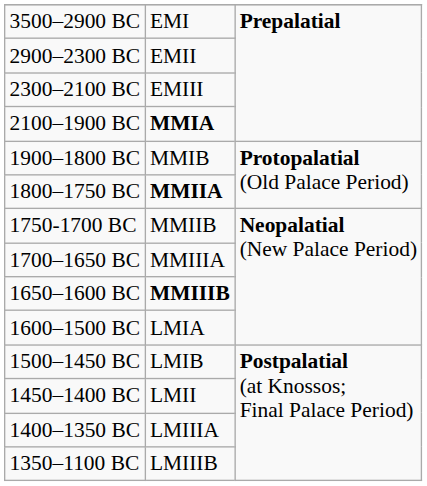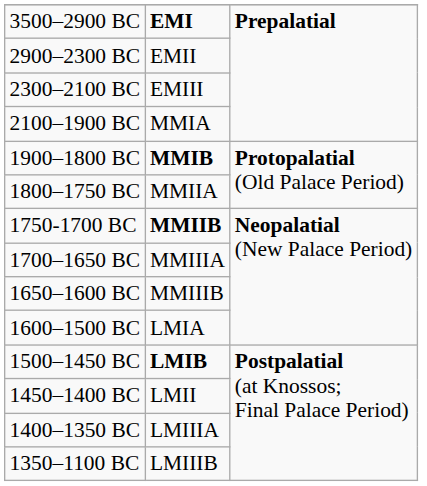(170, 21) normal -> (171, 21) bold
(182, 123) bold -> (180, 123) normal
(180, 157) normal -> (181, 157) bold
(186, 191) bold -> (184, 191) normal
(183, 225) normal -> (186, 225) bold
(190, 293) bold -> (187, 293) normal
(177, 361) normal -> (179, 361) bold
